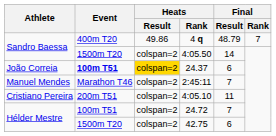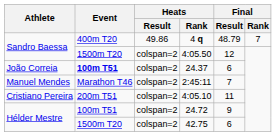(229, 54) 14 -> (229, 54) 12
(157, 68) gold background -> (157, 68) no background
(229, 110) 7 -> (229, 110) 9
